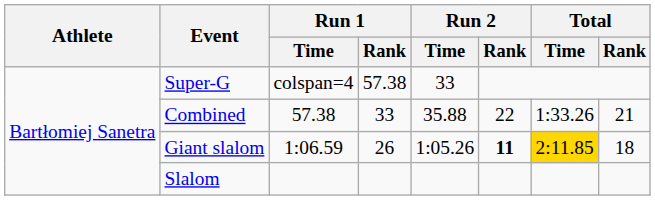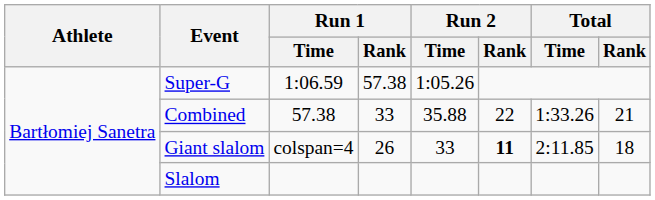(314, 83) colspan=4 -> (313, 83) 1:06.59
(445, 83) 33 -> (445, 83) 1:05.26
(313, 147) 1:06.59 -> (314, 147) colspan=4
(445, 147) 1:05.26 -> (445, 147) 33
(565, 147) gold background -> (565, 147) no background
